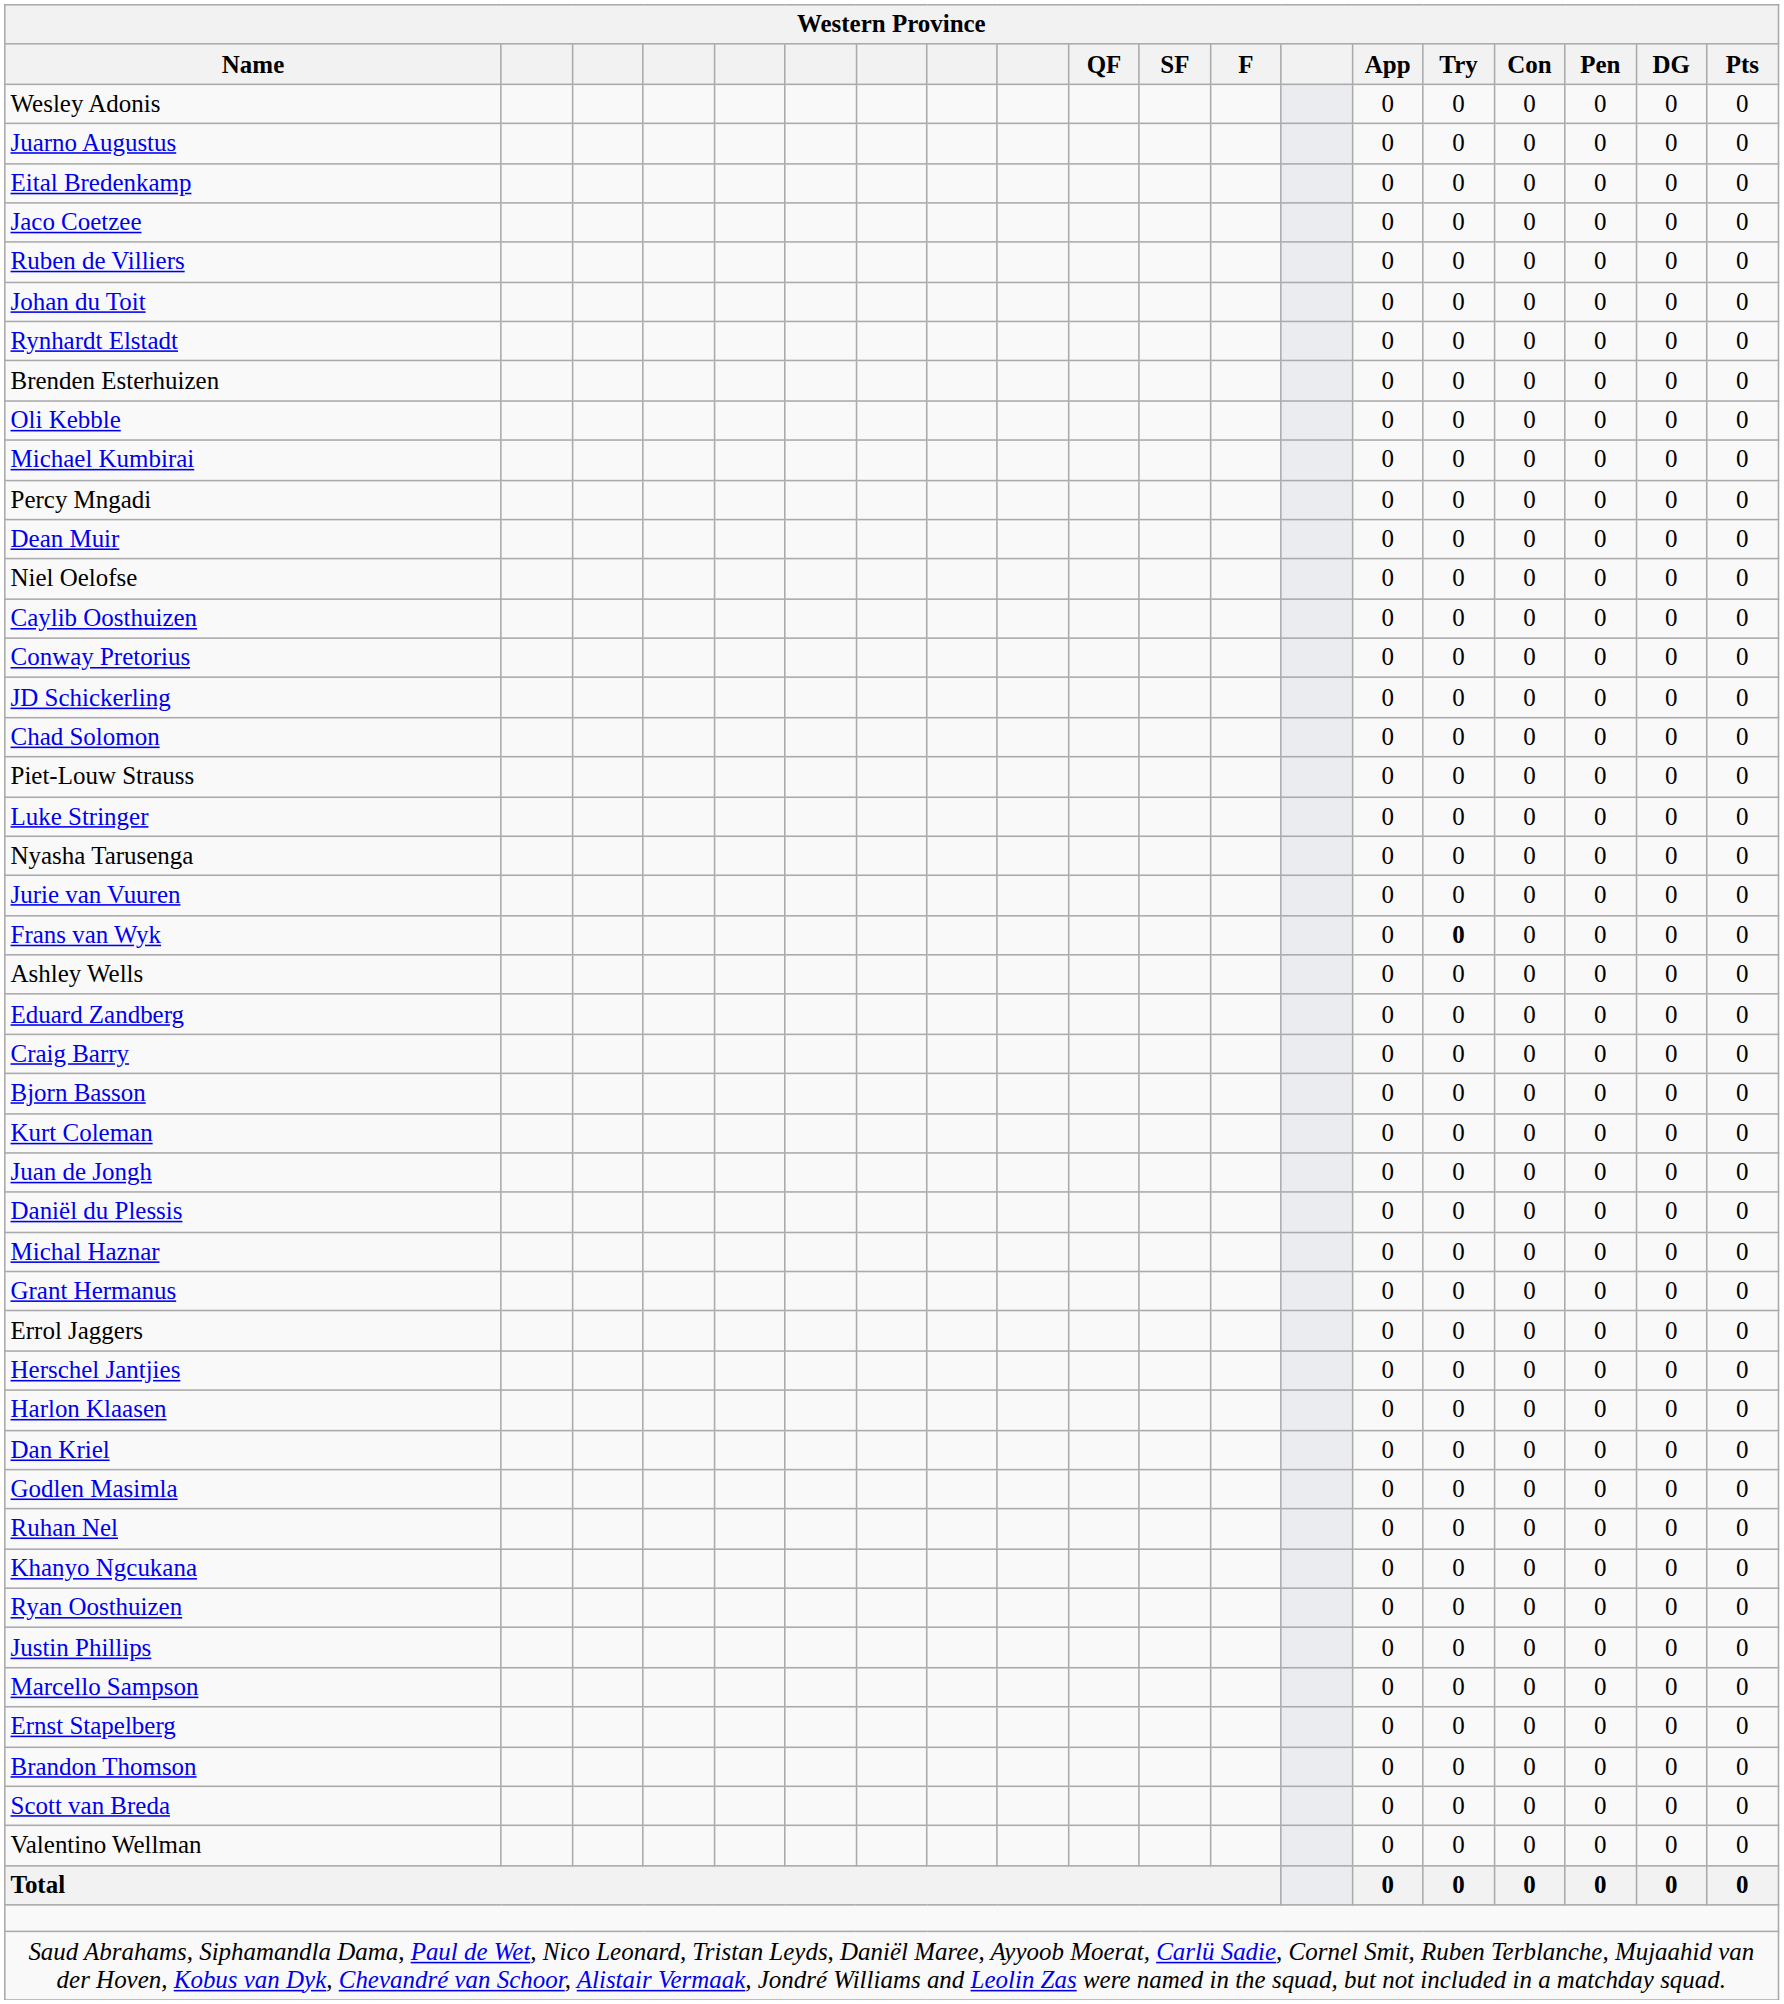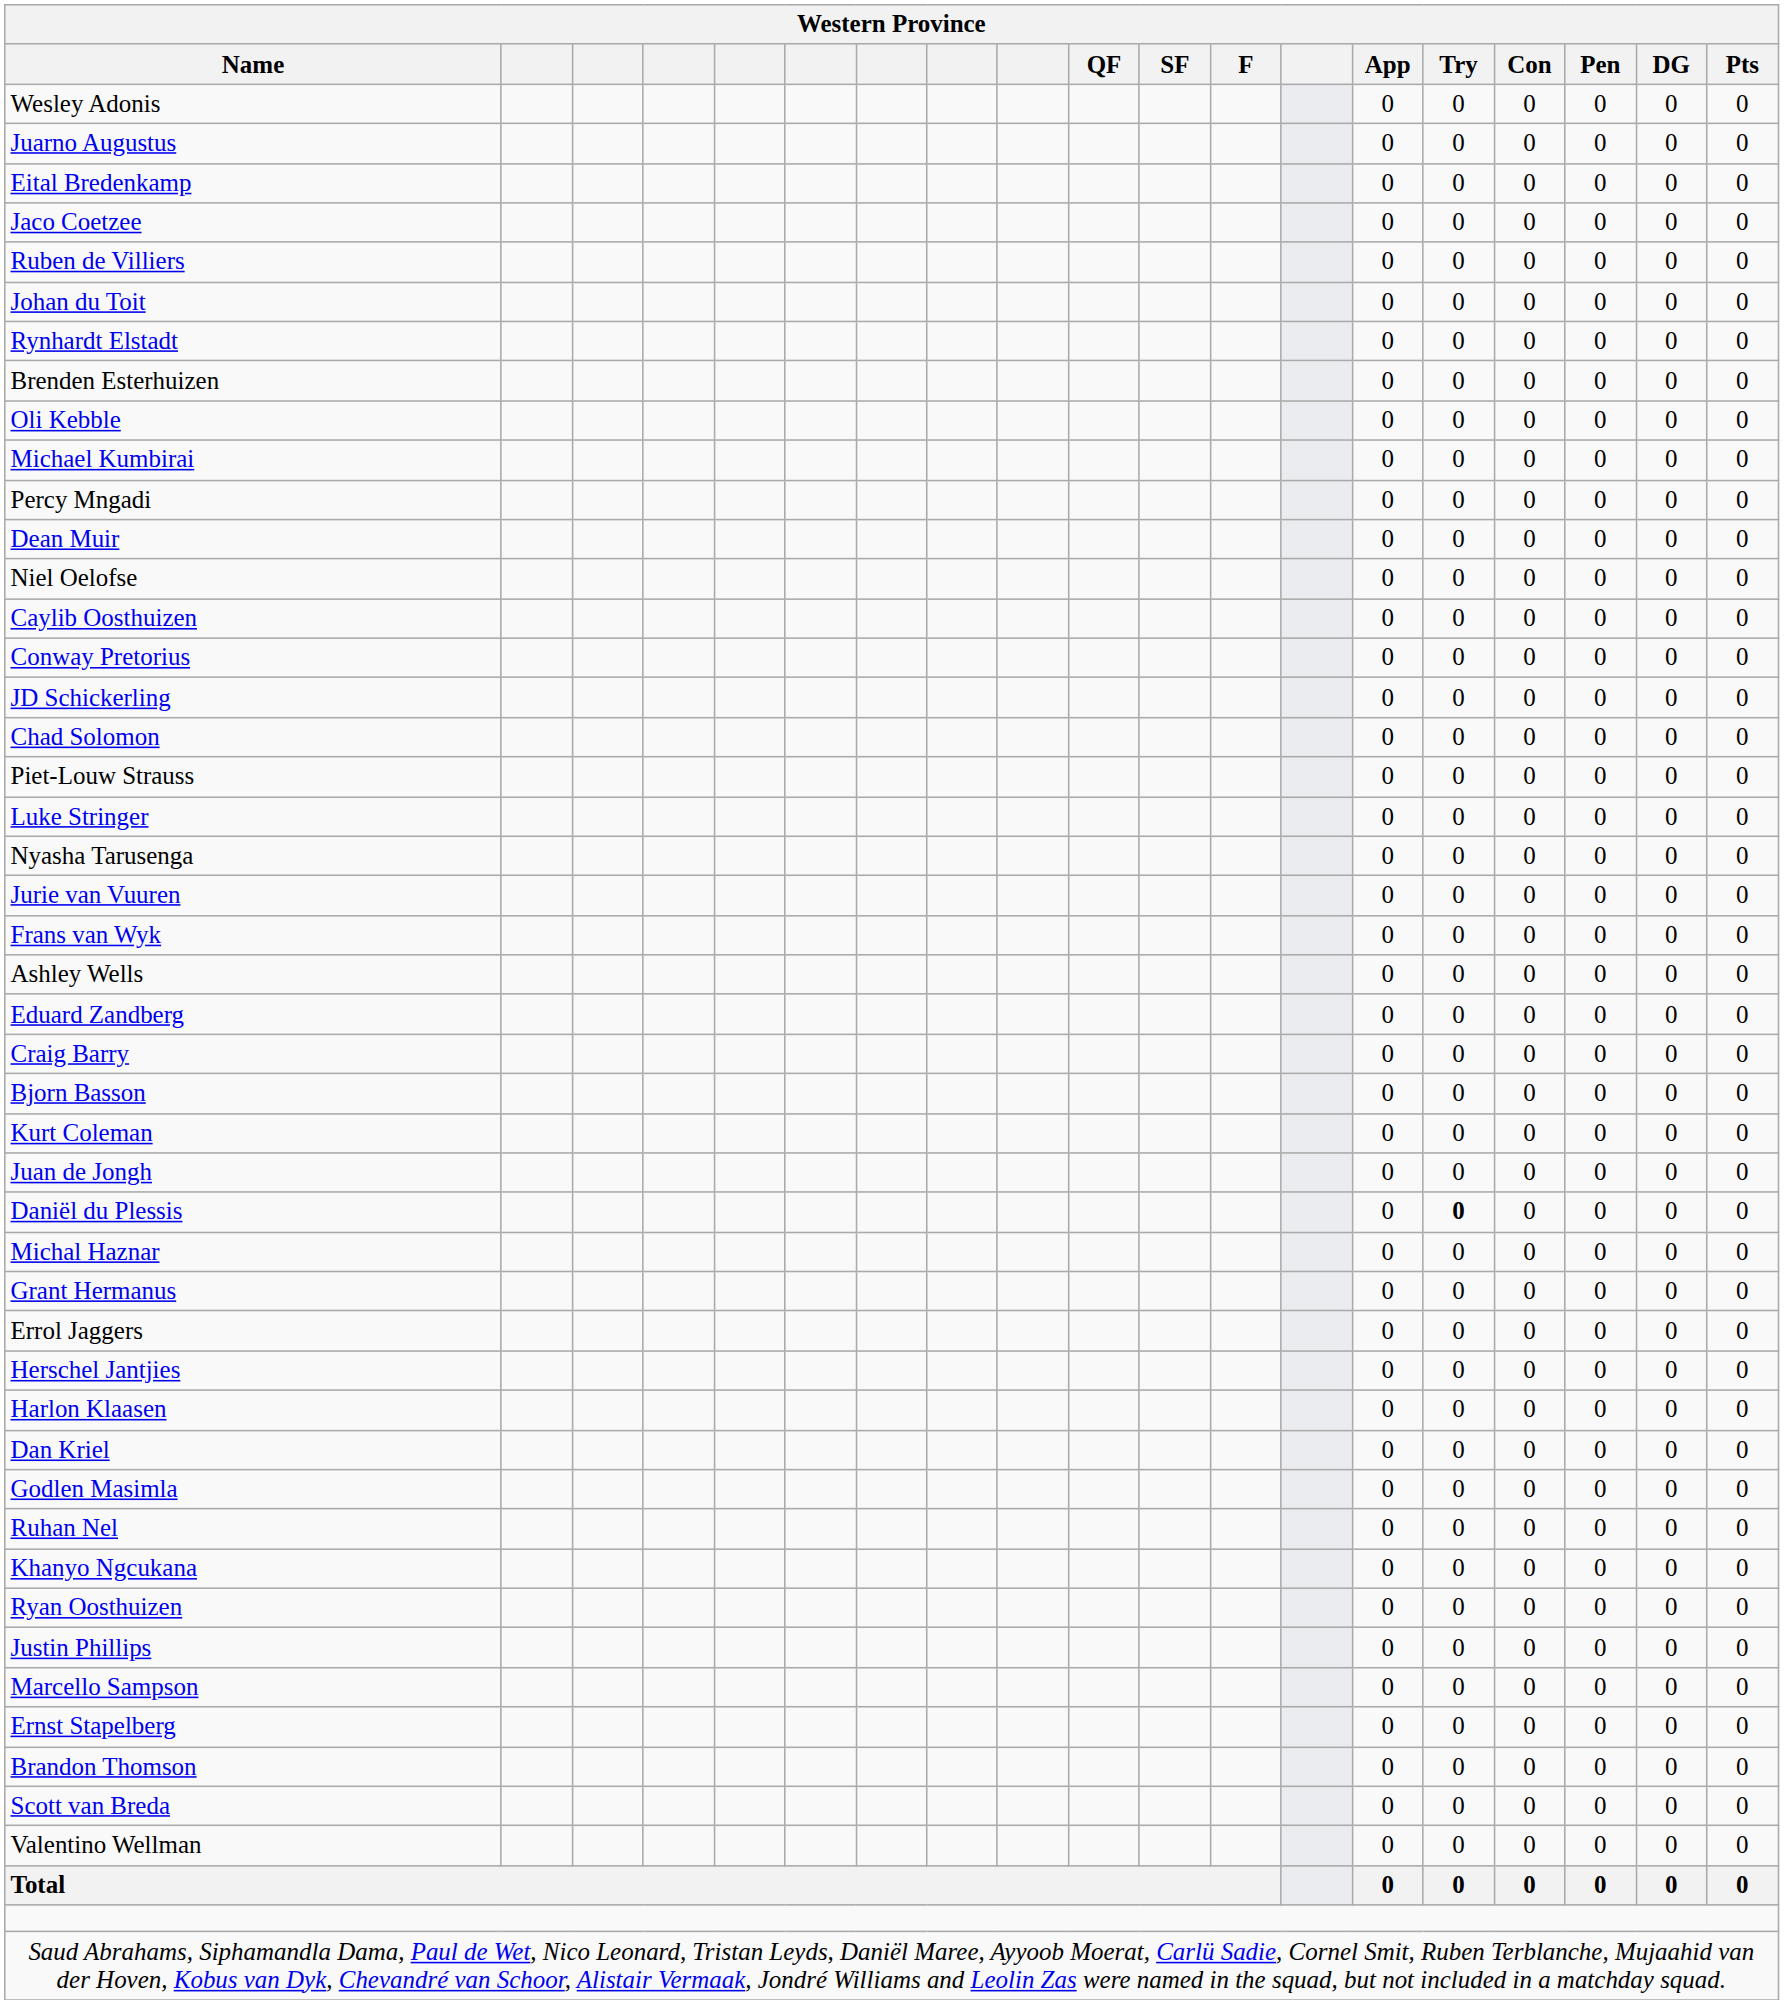(1459, 934) bold -> (1459, 934) normal
(1459, 1211) normal -> (1459, 1211) bold
